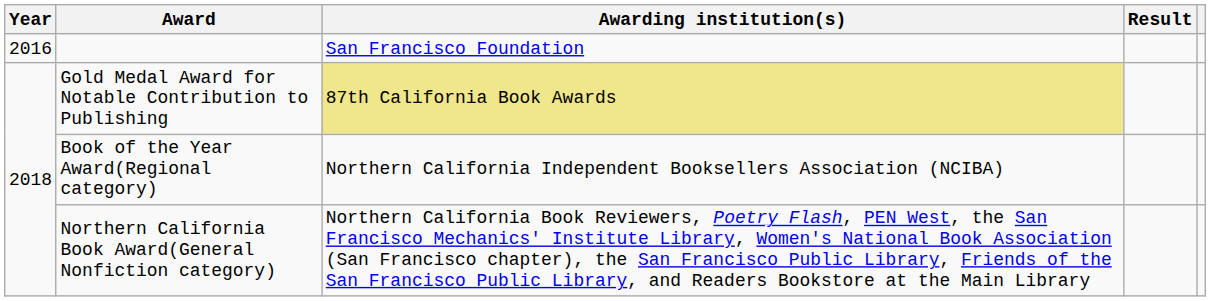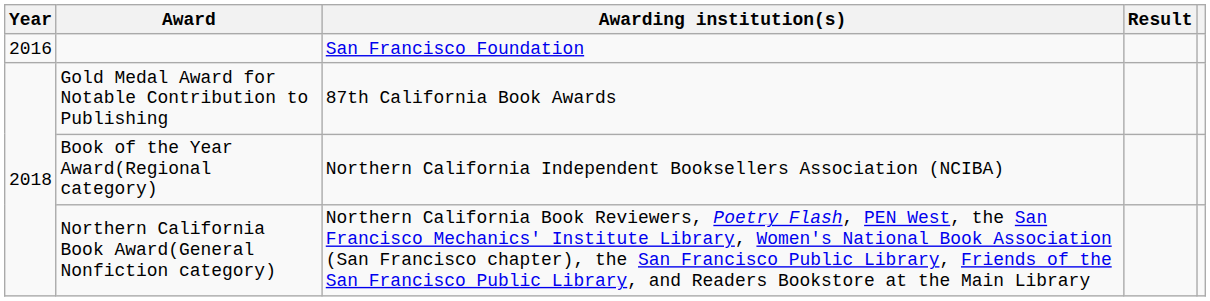(471, 98) khaki background -> (471, 98) no background
